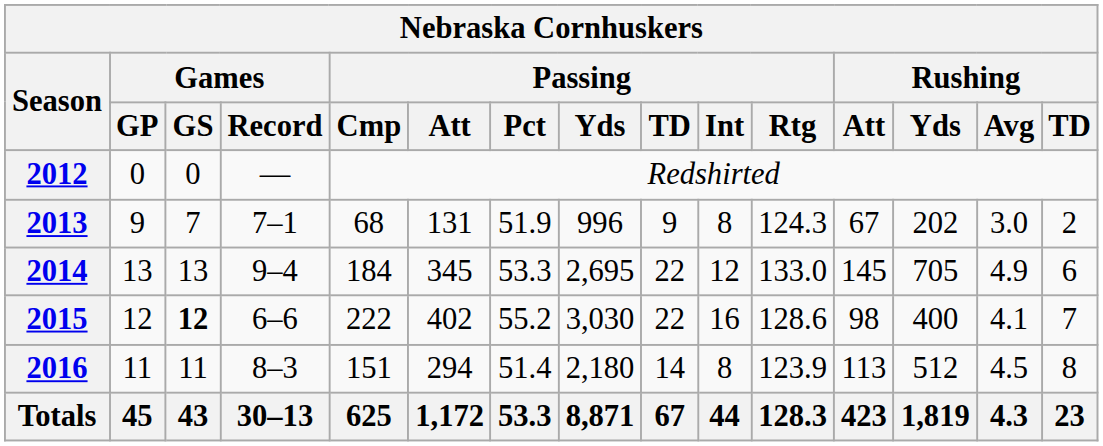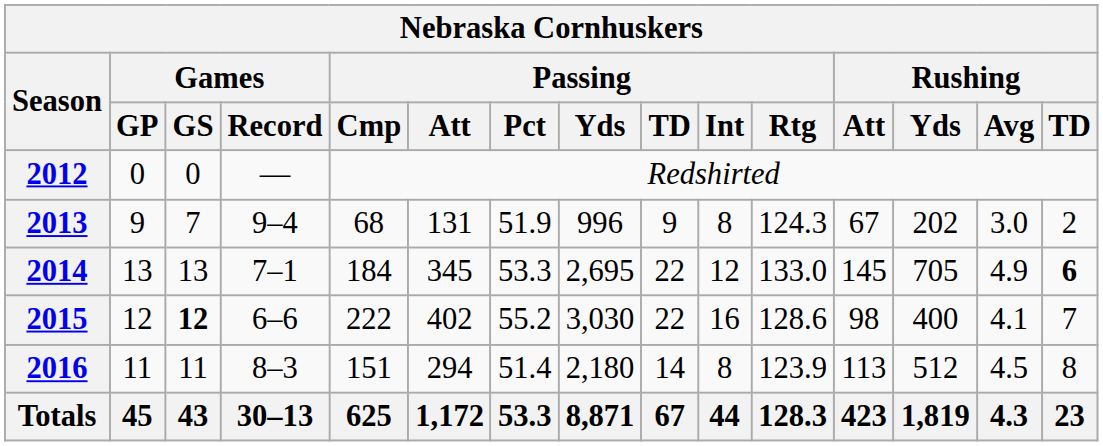(275, 222) 7–1 -> (275, 222) 9–4
(275, 271) 9–4 -> (275, 271) 7–1
(1069, 271) normal -> (1069, 271) bold
